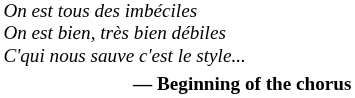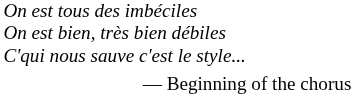(242, 84) bold -> (247, 84) normal
